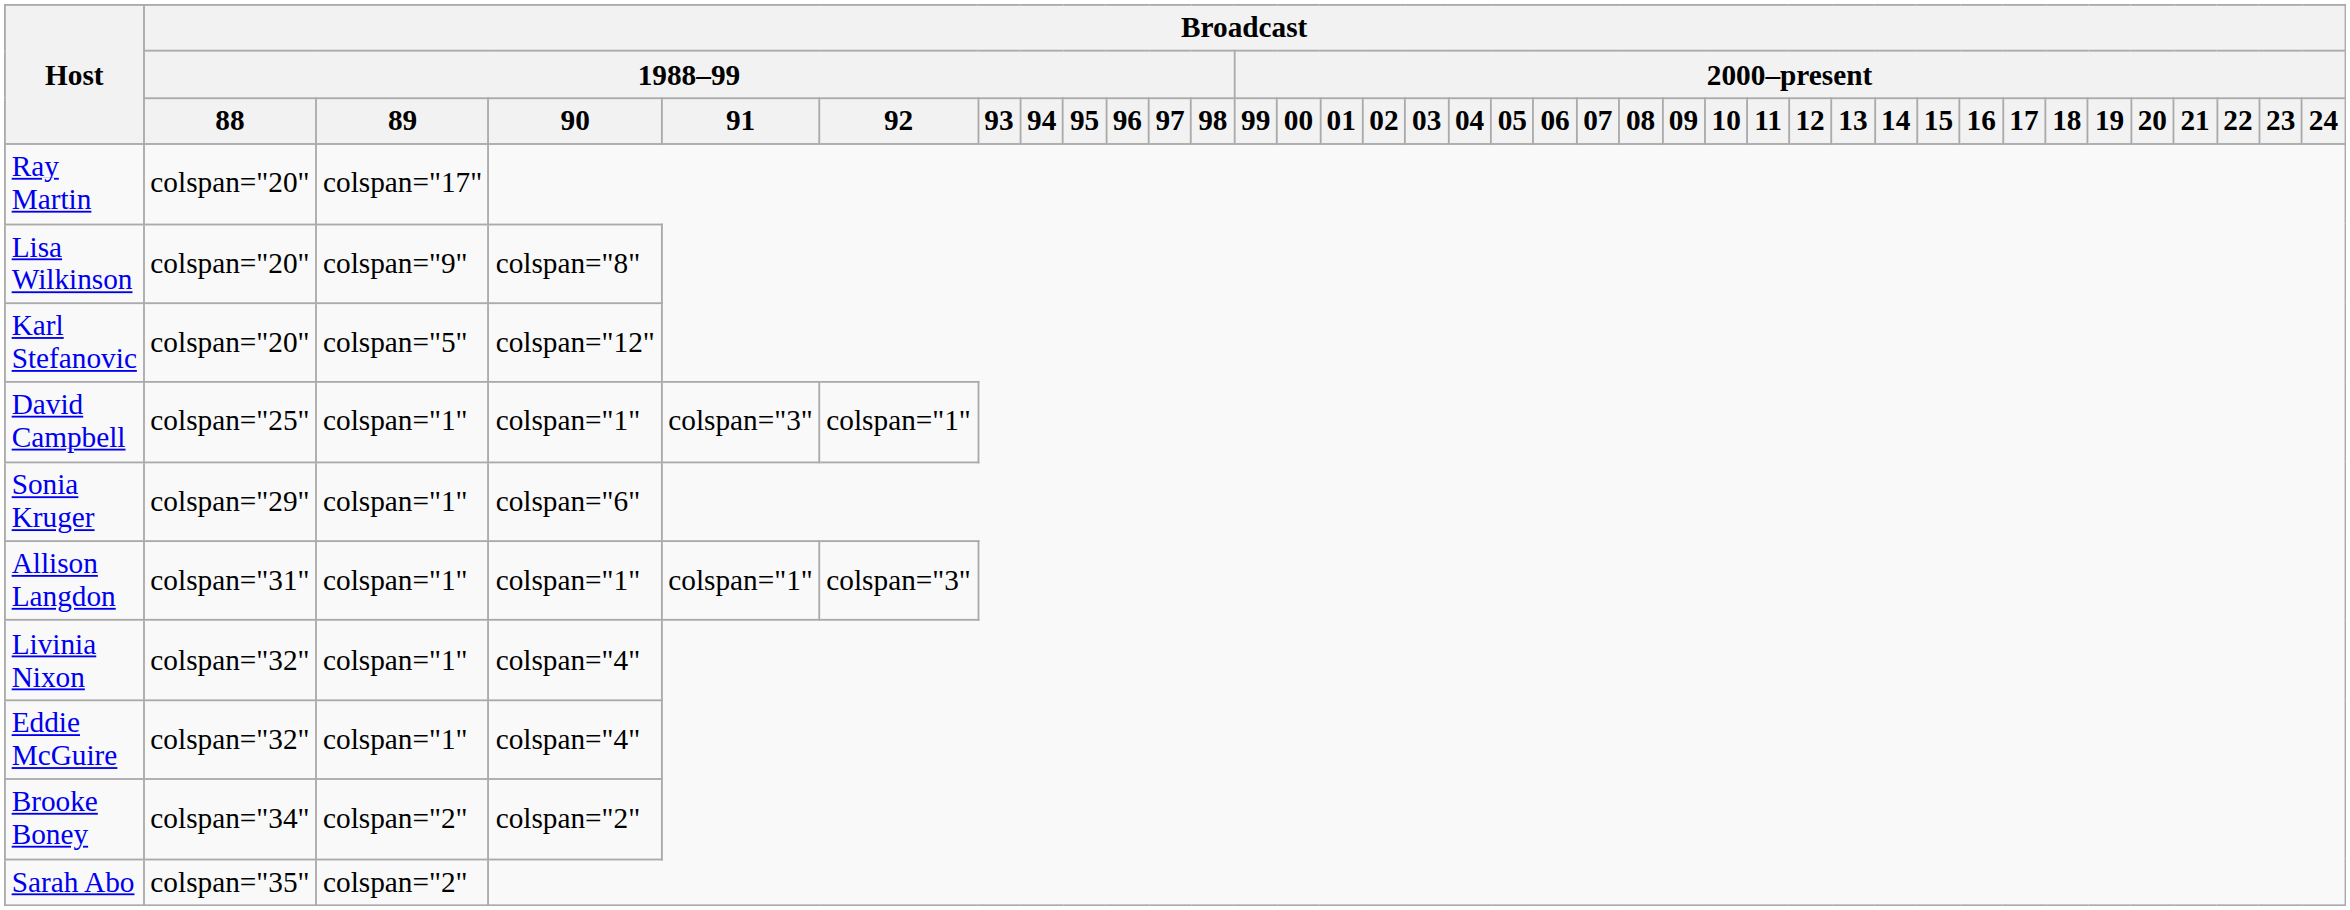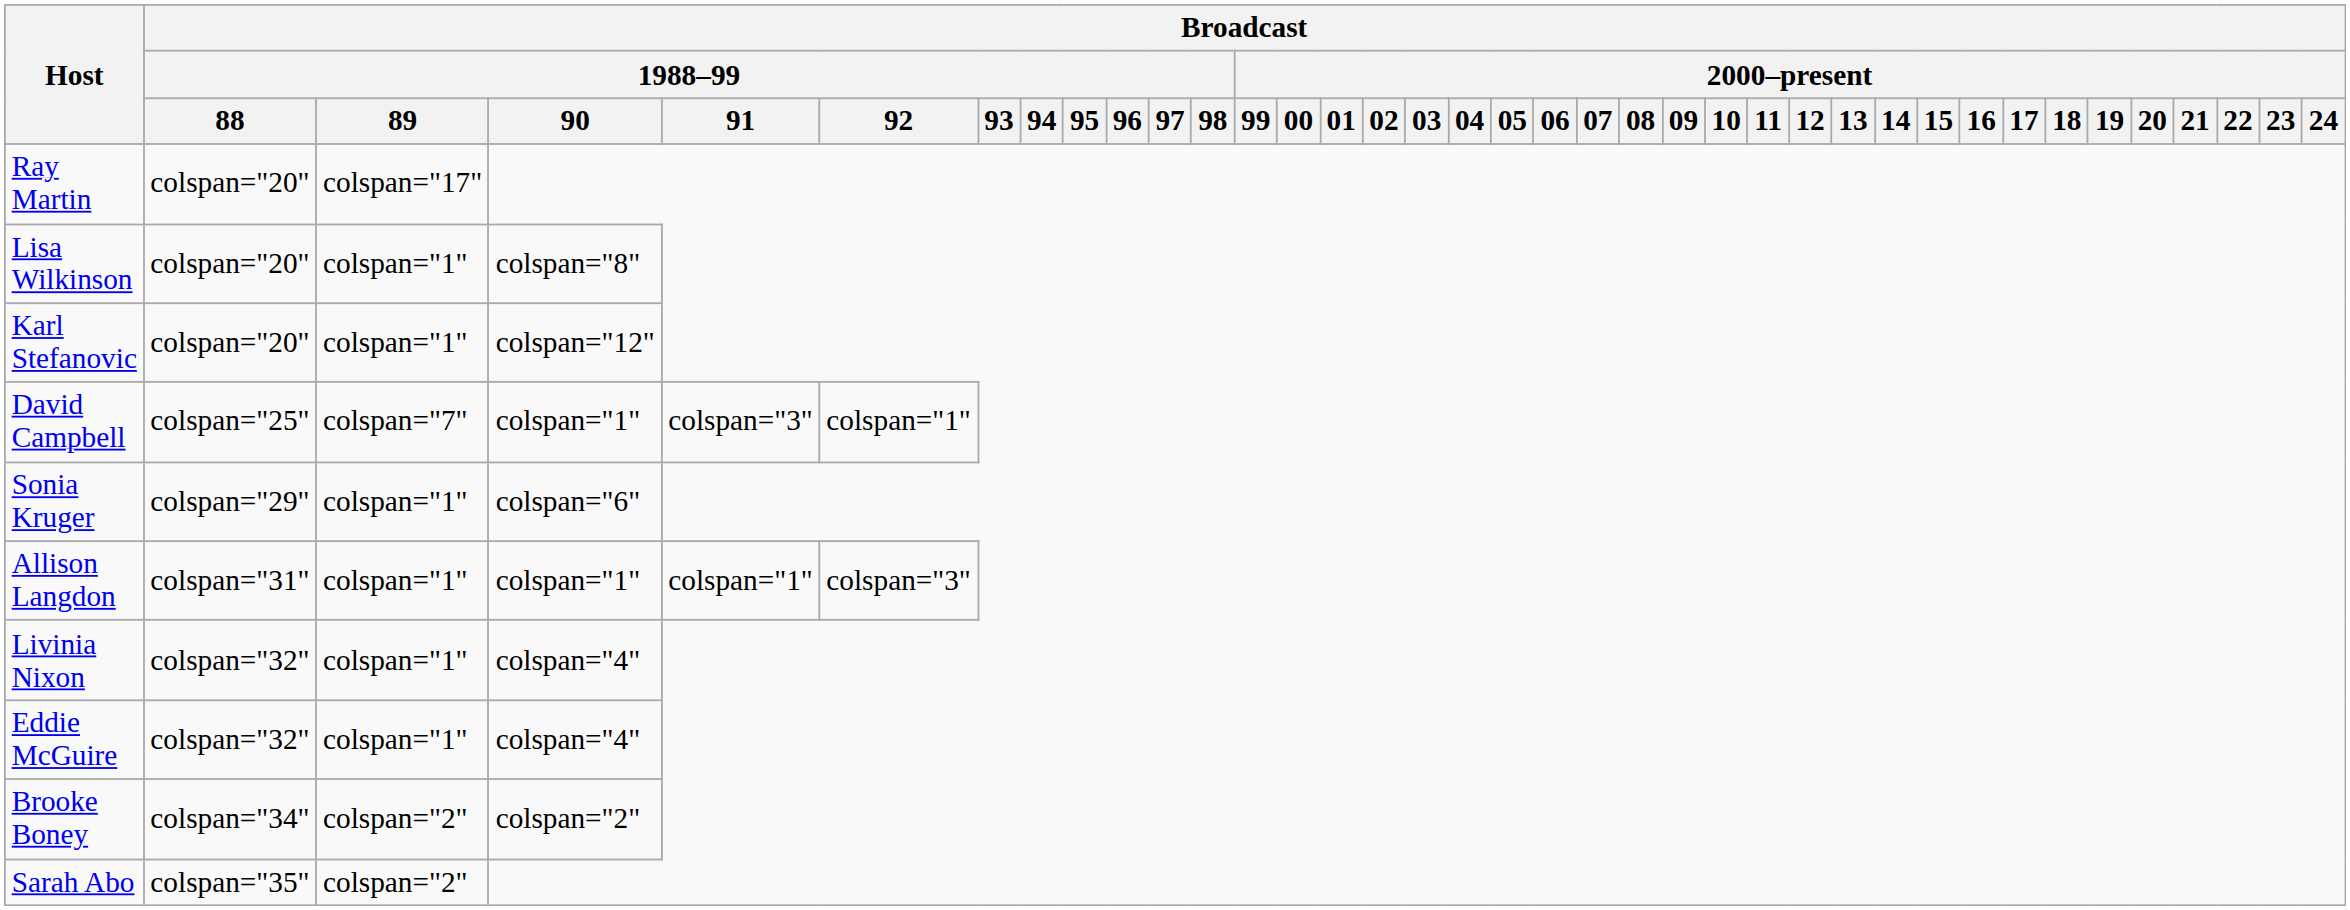(395, 262) colspan="9" -> (395, 262) colspan="1"
(395, 342) colspan="5" -> (395, 342) colspan="1"
(395, 421) colspan="1" -> (395, 421) colspan="7"
